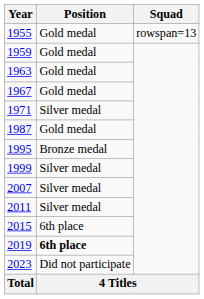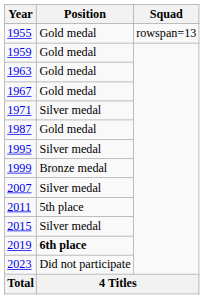(73, 149) Bronze medal -> (70, 149) Silver medal
(70, 168) Silver medal -> (73, 168) Bronze medal
(70, 206) Silver medal -> (61, 206) 5th place
(61, 226) 6th place -> (70, 226) Silver medal
